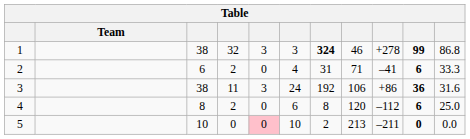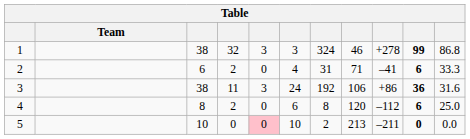(326, 50) bold -> (326, 50) normal
